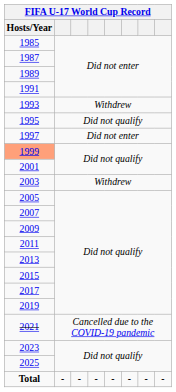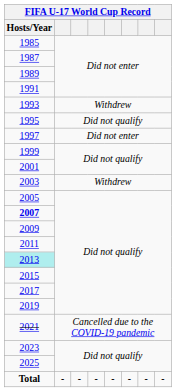(29, 151) lightsalmon background -> (29, 151) no background
(29, 213) normal -> (29, 213) bold
(29, 259) no background -> (29, 259) paleturquoise background
